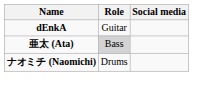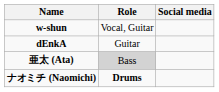+ row: (51, 28)
(114, 62) normal -> (127, 78) bold
